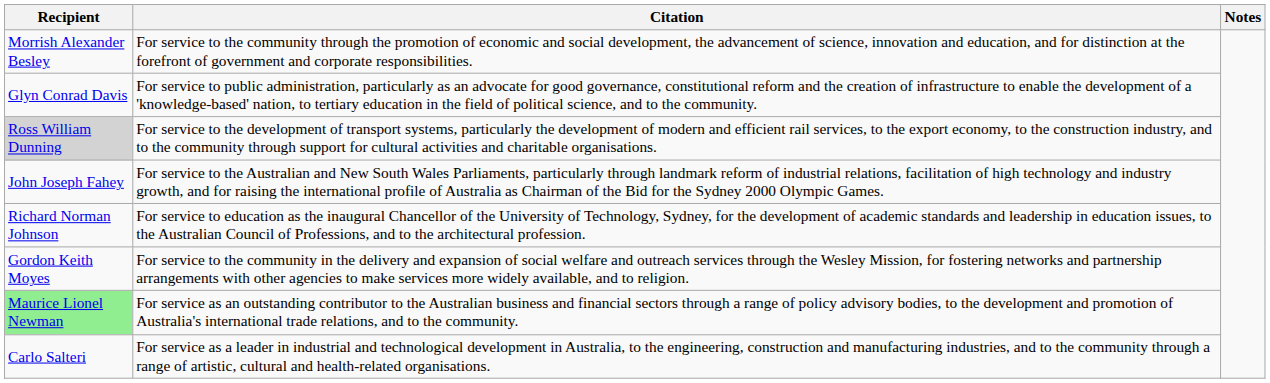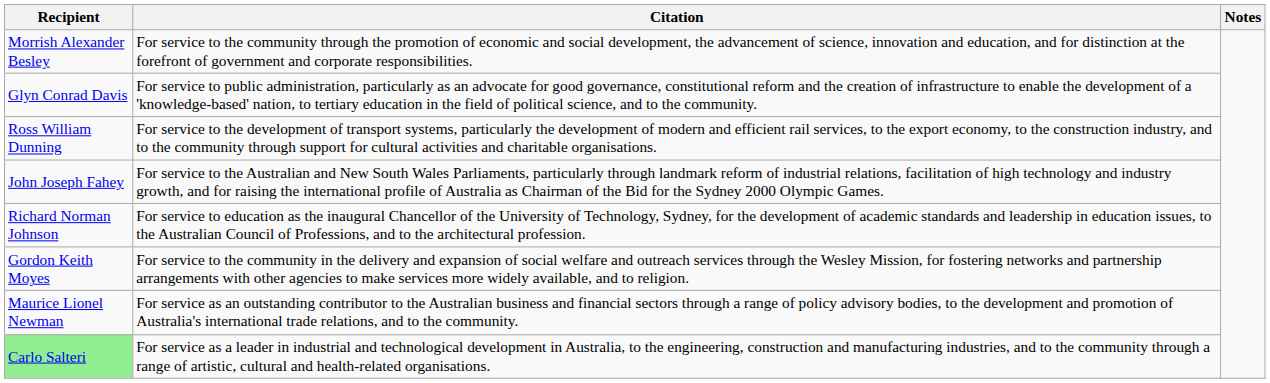(50, 138) lightgrey background -> (50, 138) no background
(56, 312) lightgreen background -> (56, 312) no background
(47, 356) no background -> (47, 356) lightgreen background
